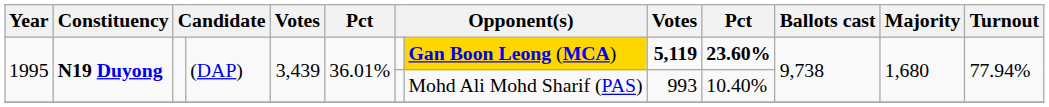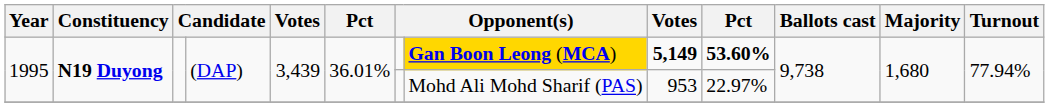(675, 53) 5,119 -> (675, 53) 5,149
(738, 53) 23.60% -> (738, 53) 53.60%
(682, 85) 993 -> (682, 85) 953
(737, 85) 10.40% -> (737, 85) 22.97%
